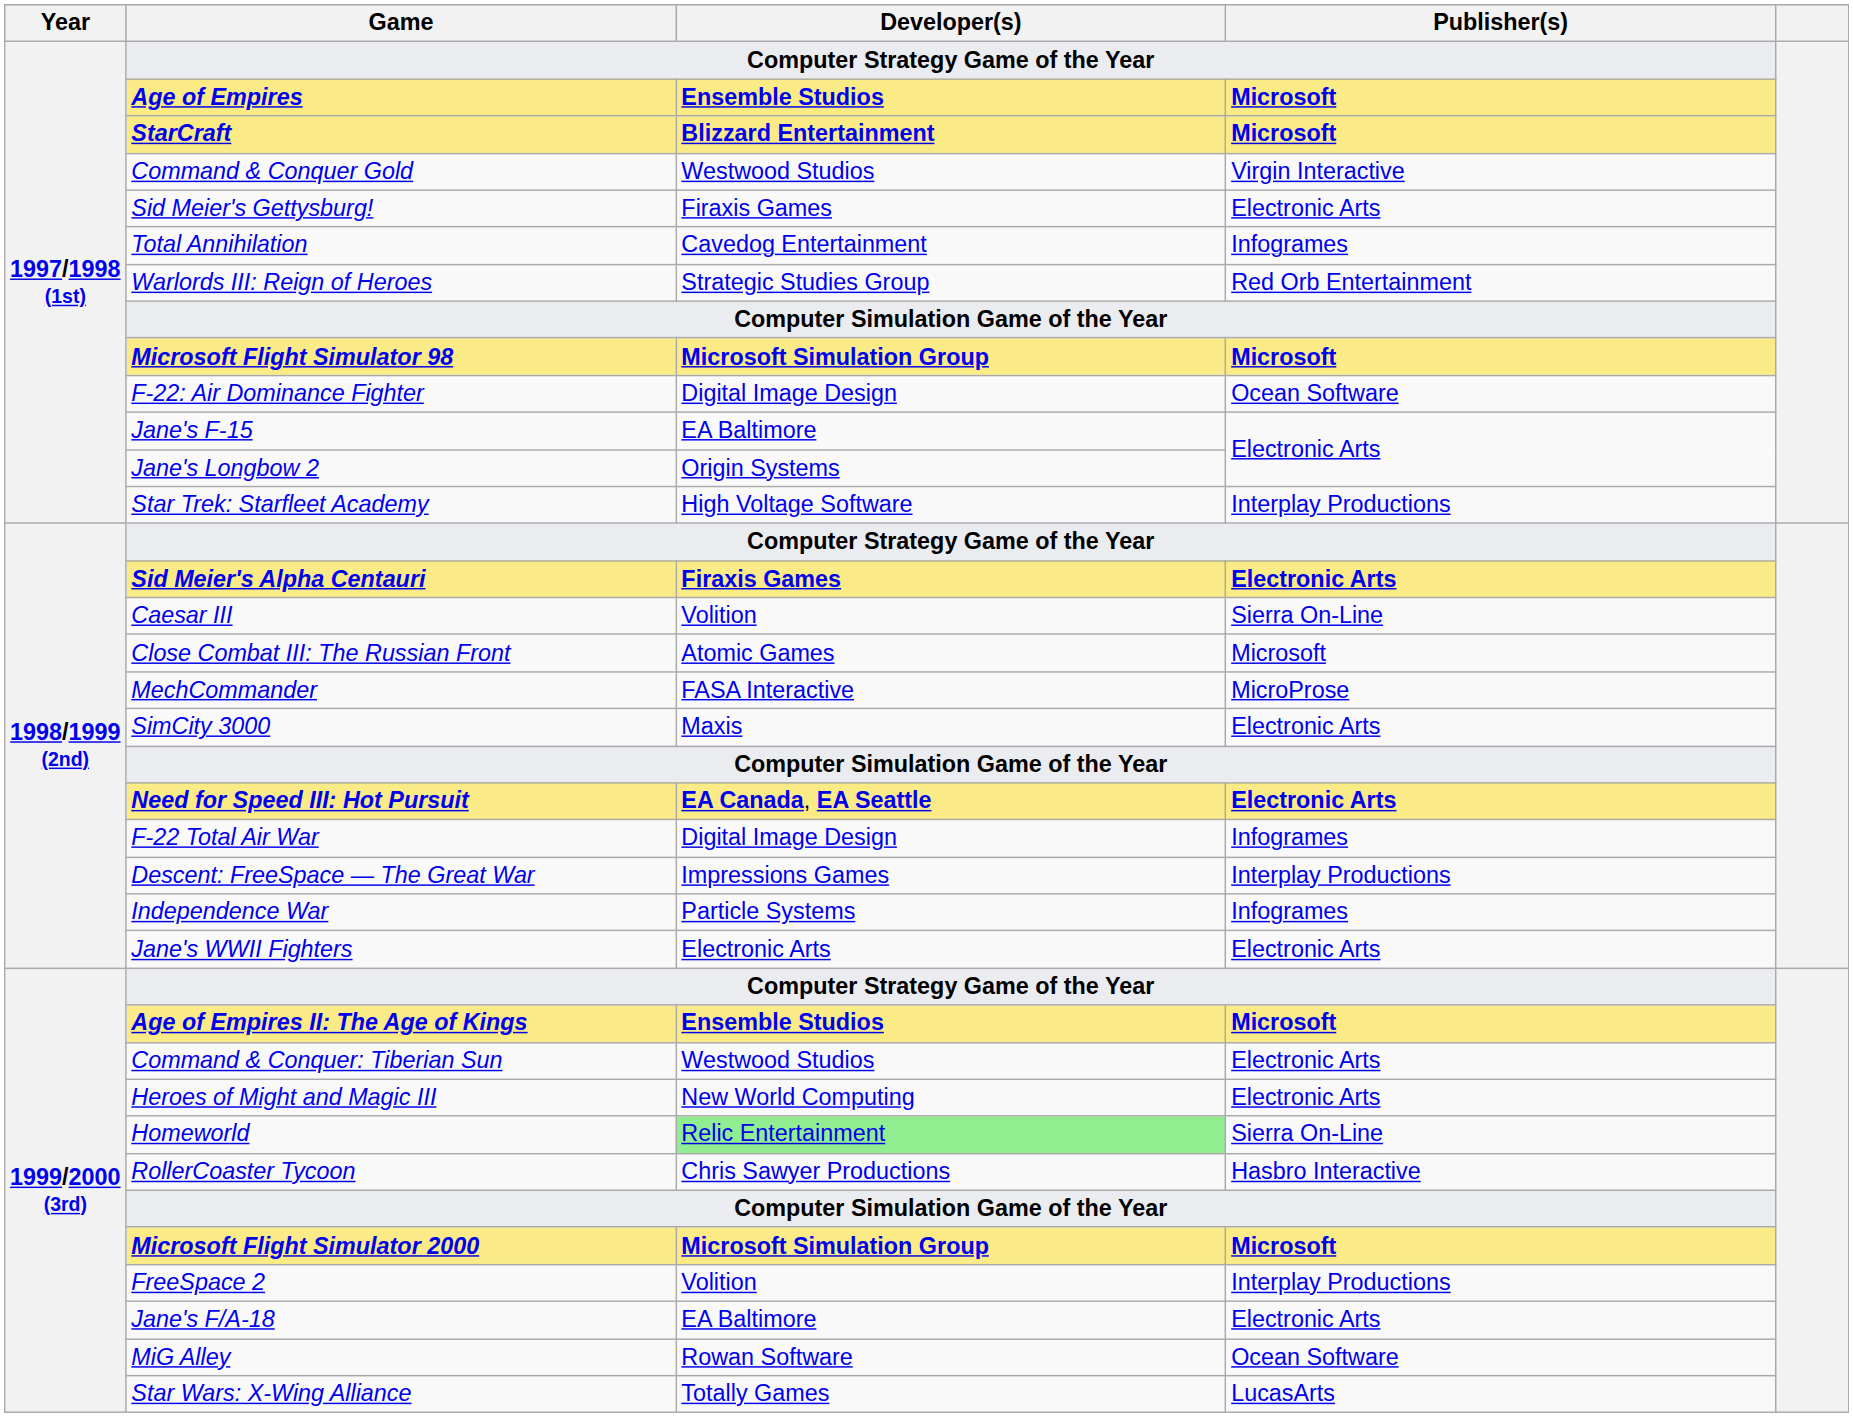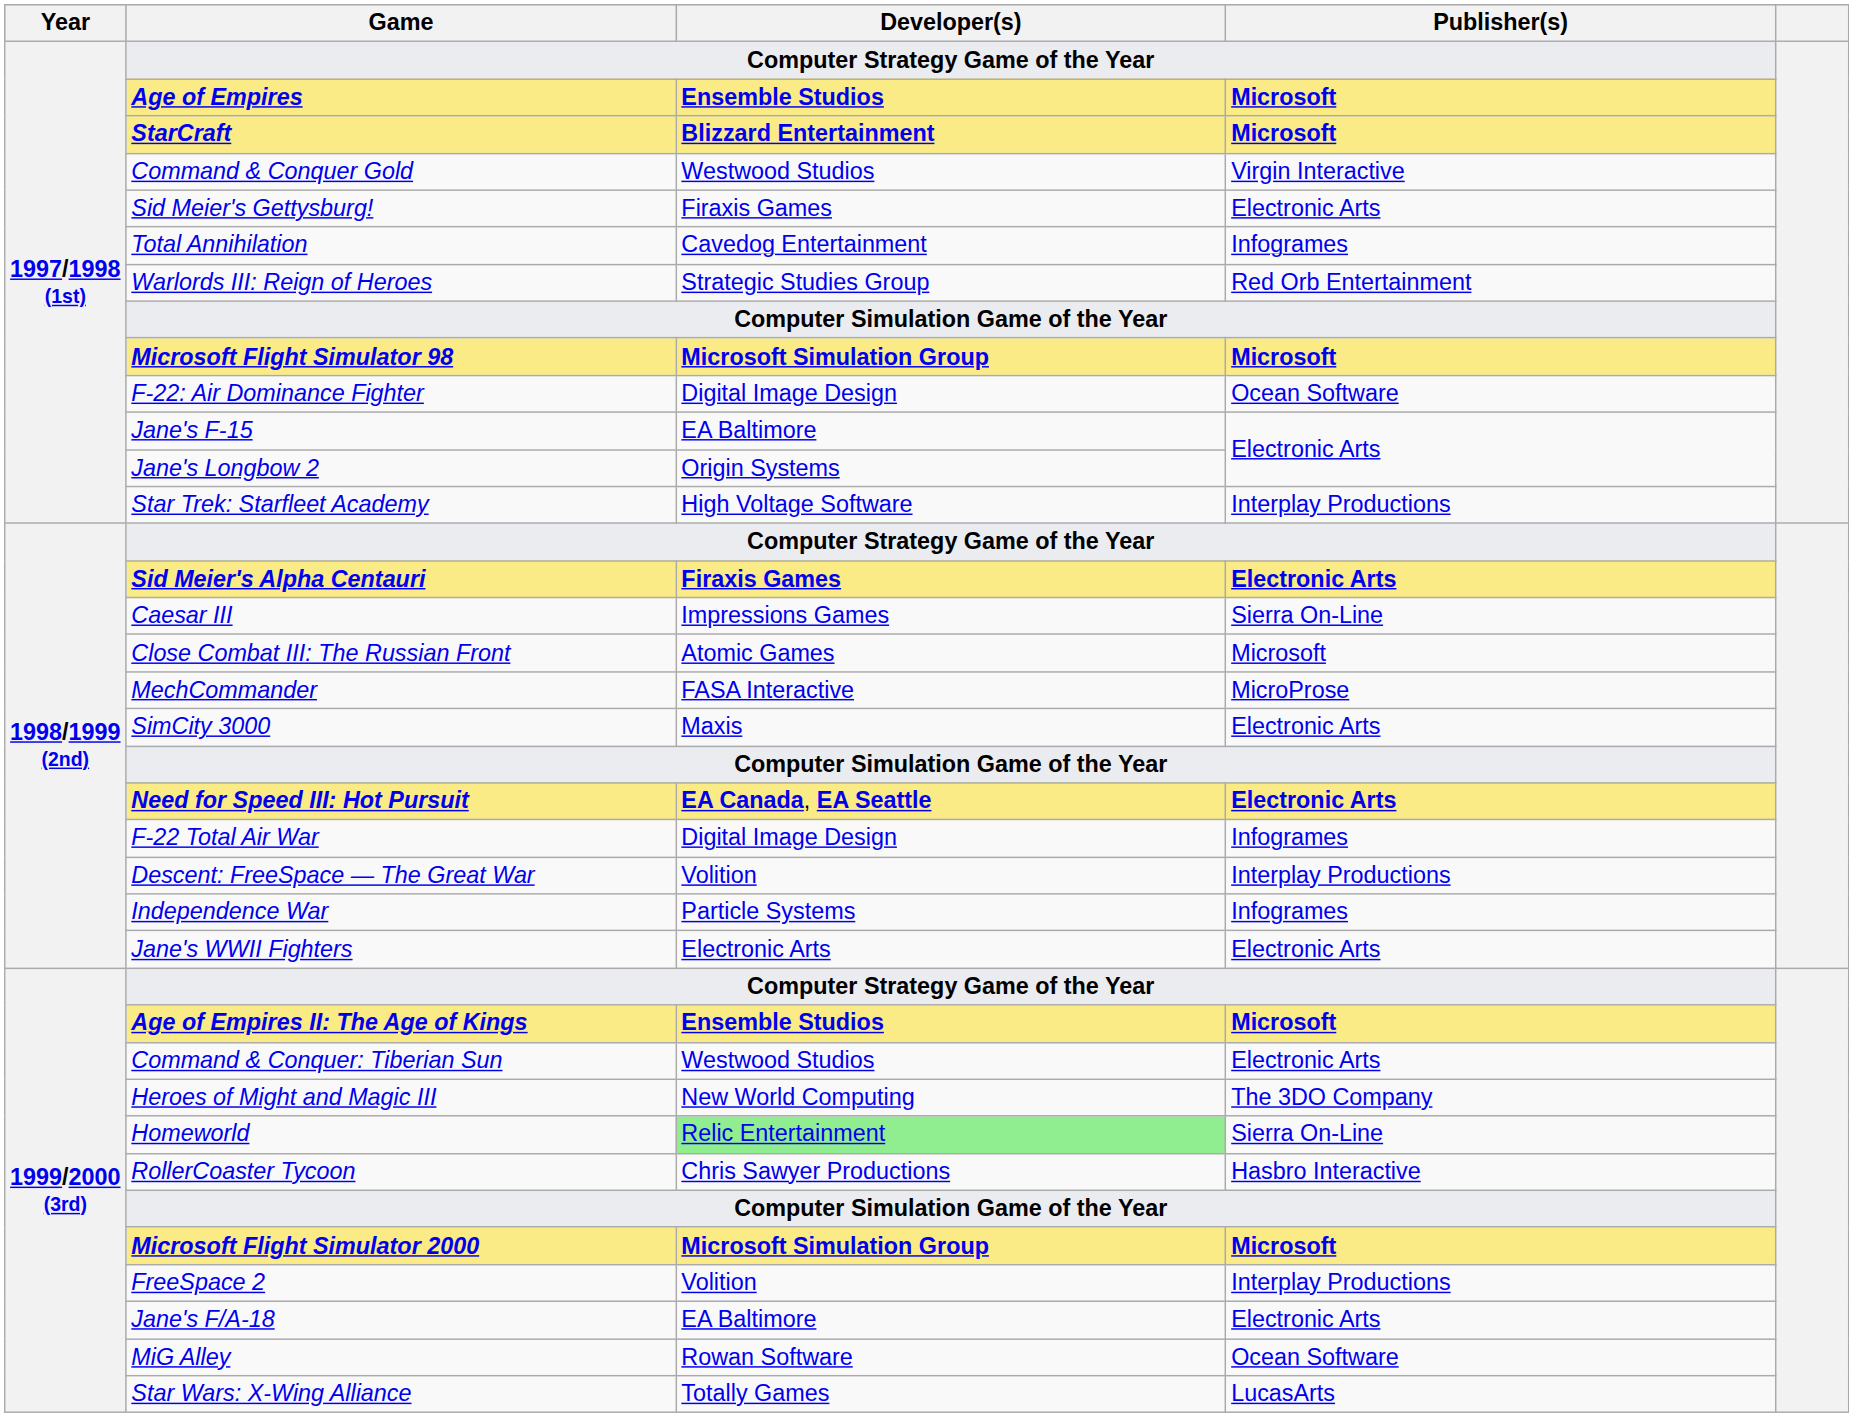(719, 615) Volition -> (785, 615) Impressions Games
(785, 875) Impressions Games -> (719, 875) Volition
(1306, 1097) Electronic Arts -> (1332, 1097) The 3DO Company
